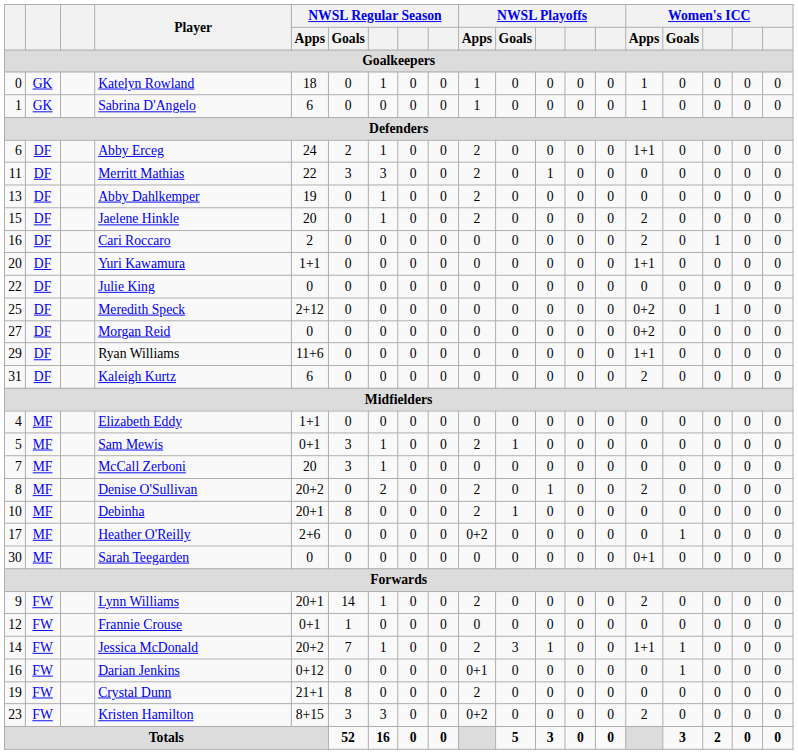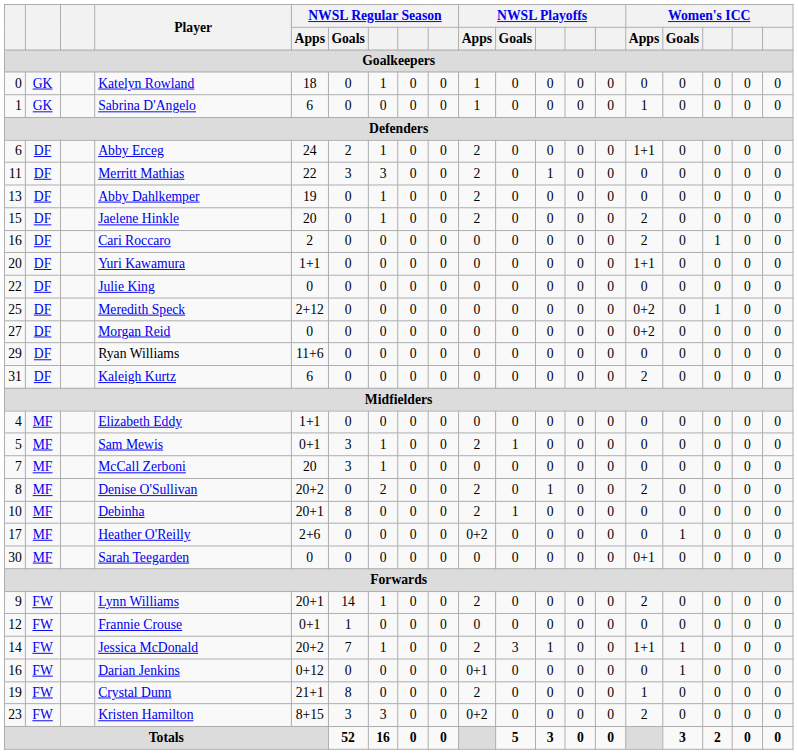(644, 83) 1 -> (644, 83) 0
(644, 354) 1+1 -> (644, 354) 0
(644, 693) 0 -> (644, 693) 1
